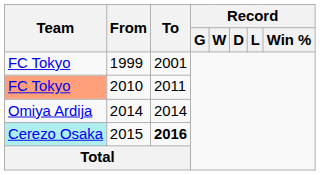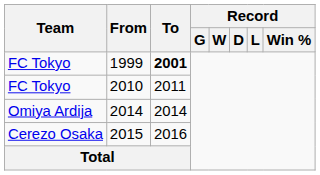(170, 63) normal -> (170, 63) bold
(39, 87) lightsalmon background -> (39, 87) no background
(55, 134) paleturquoise background -> (55, 134) no background
(170, 134) bold -> (170, 134) normal
